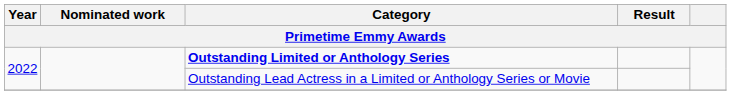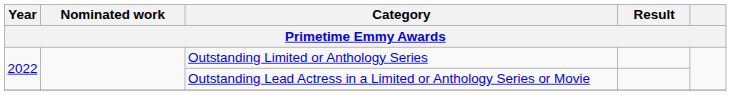(319, 57) bold -> (308, 57) normal
